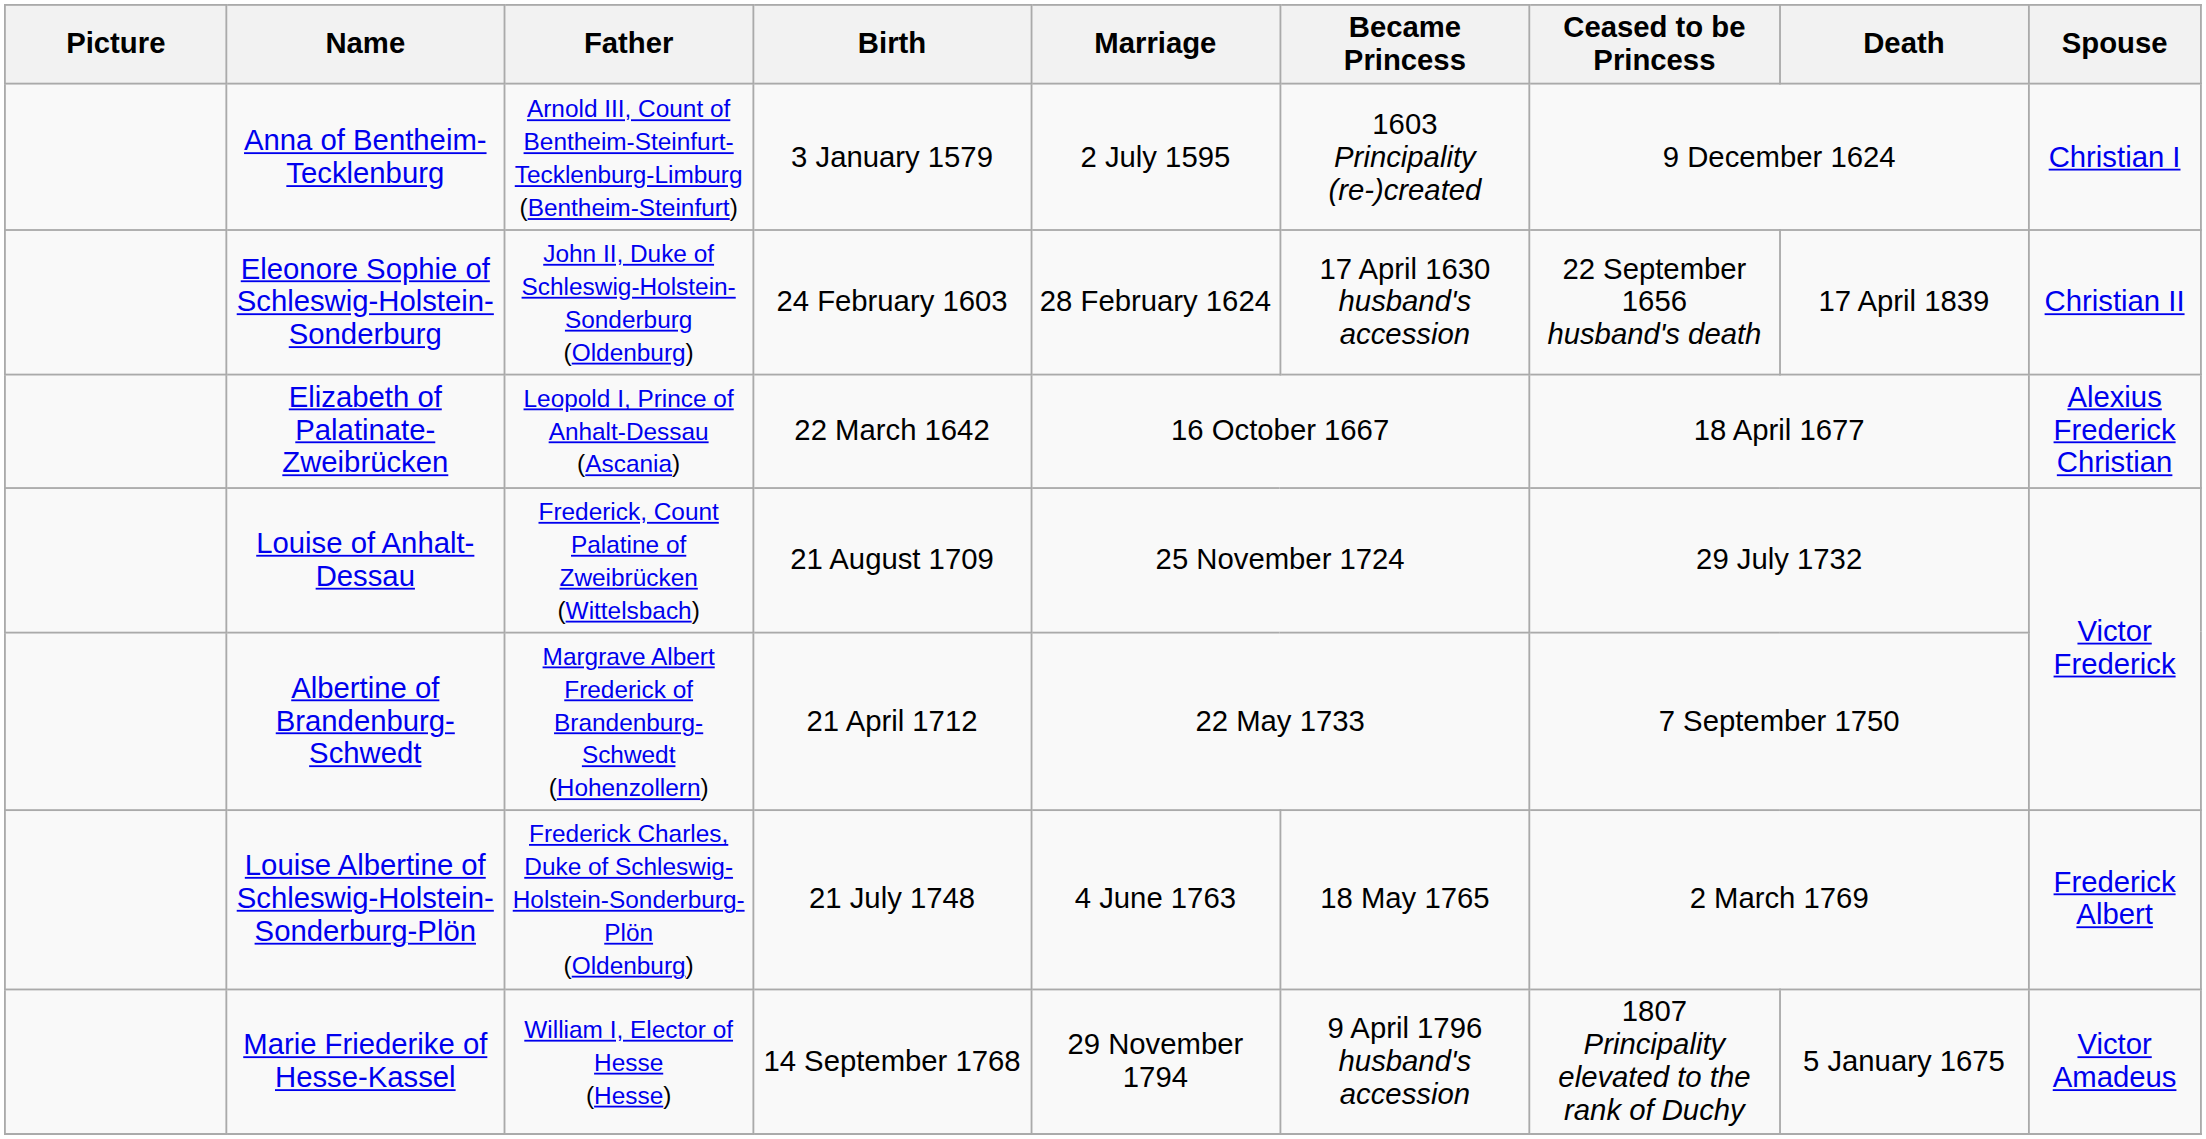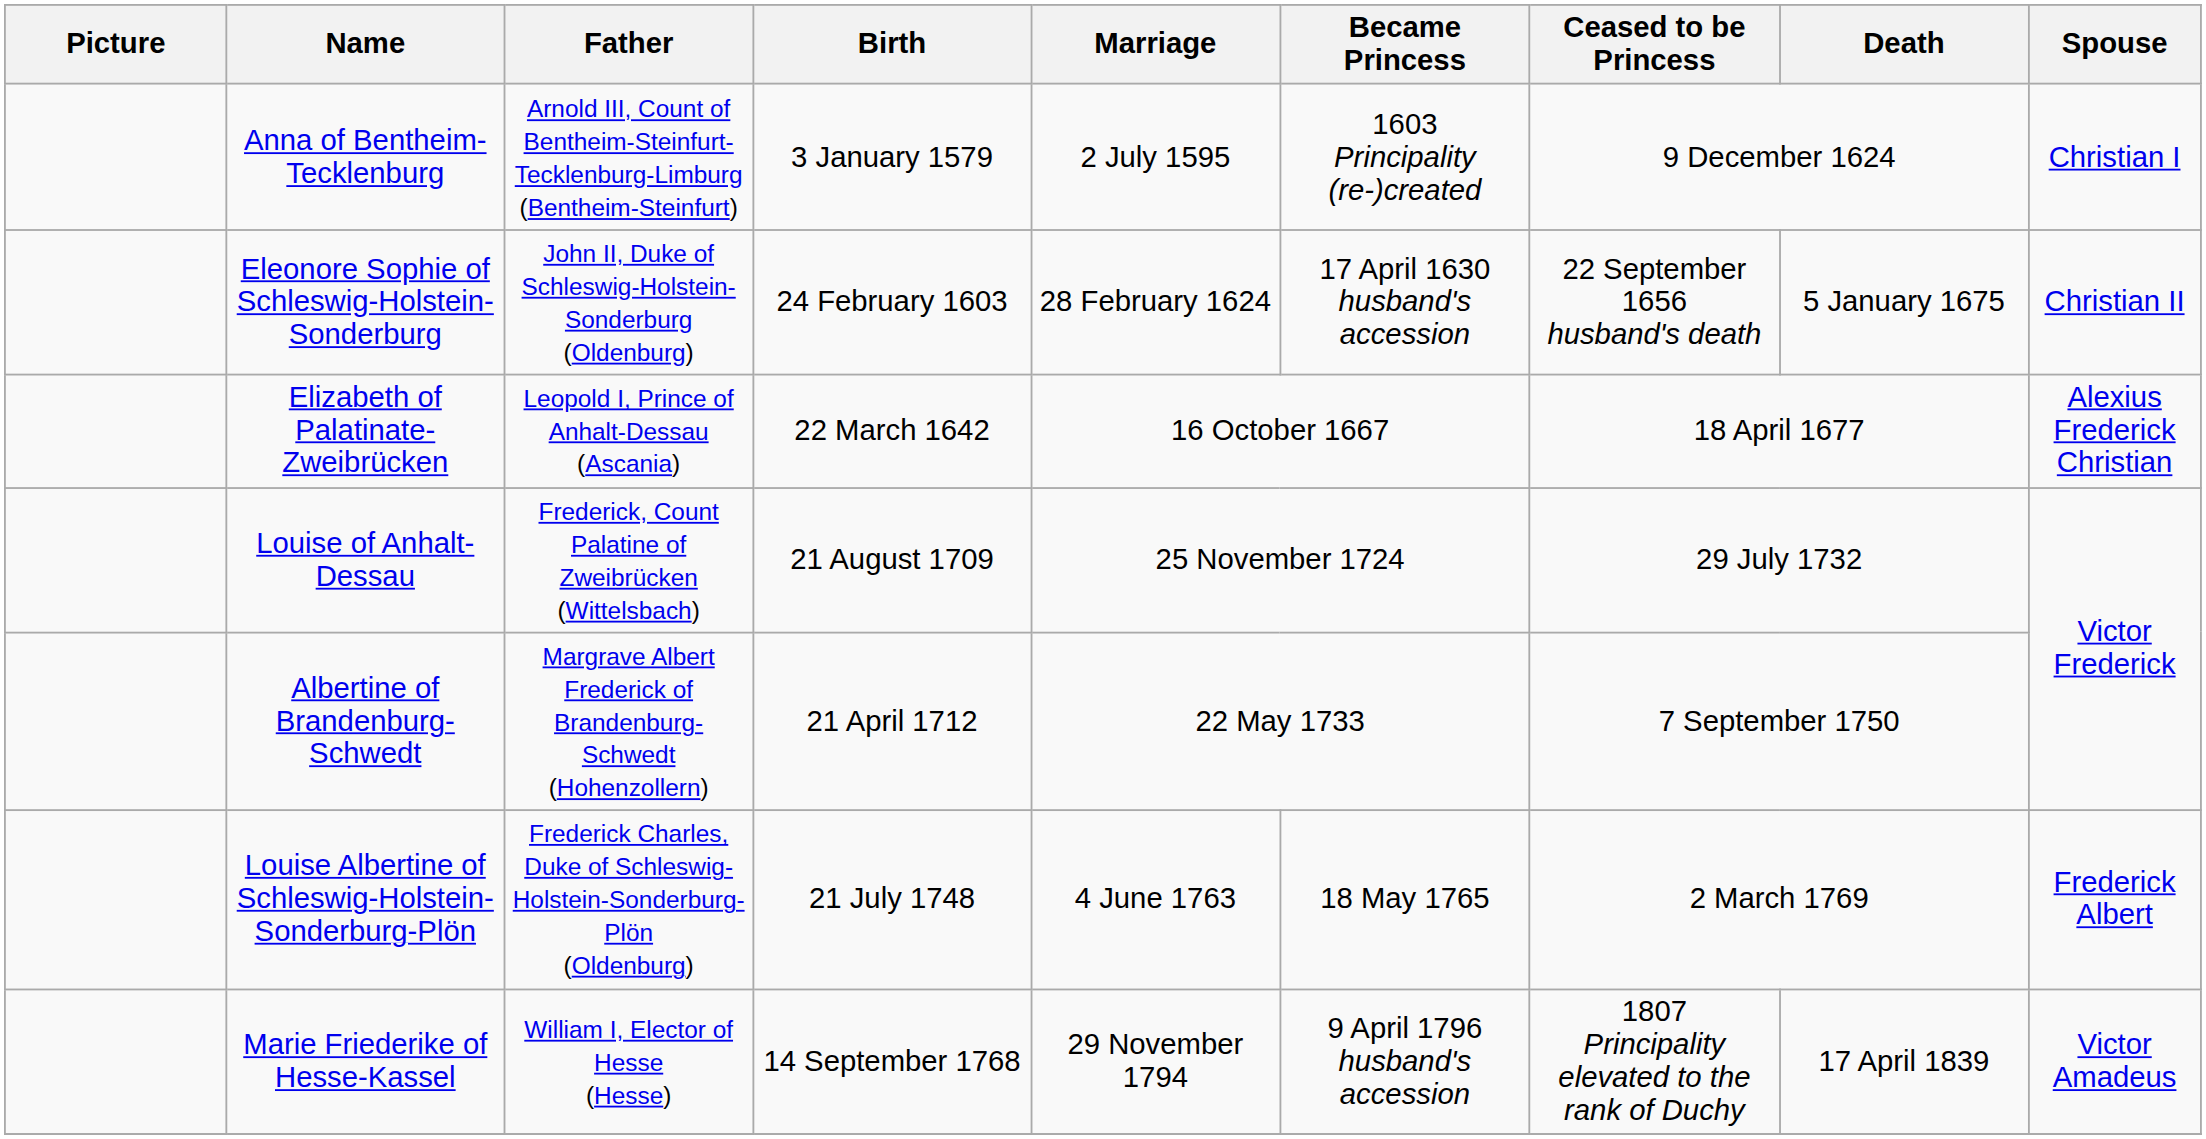(1904, 301) 17 April 1839 -> (1904, 301) 5 January 1675
(1904, 1060) 5 January 1675 -> (1904, 1060) 17 April 1839
